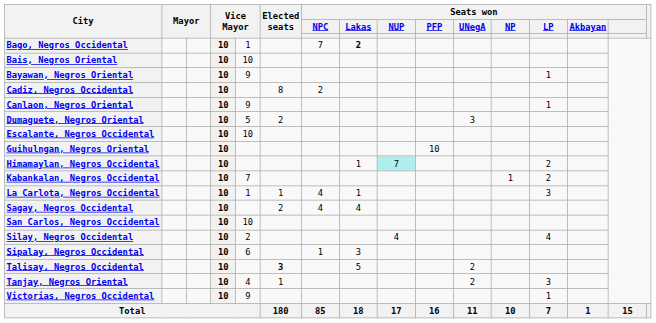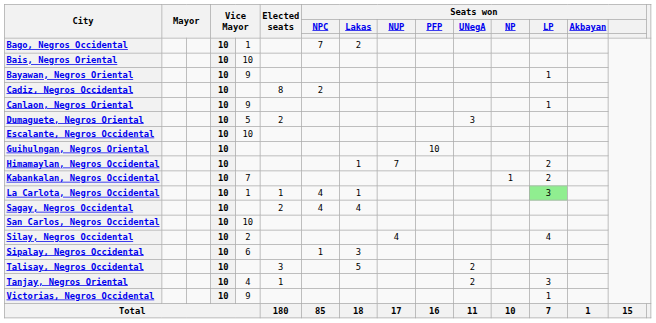(358, 45) bold -> (358, 45) normal
(396, 163) paleturquoise background -> (396, 163) no background
(548, 193) no background -> (548, 193) lightgreen background
(281, 266) bold -> (281, 266) normal
